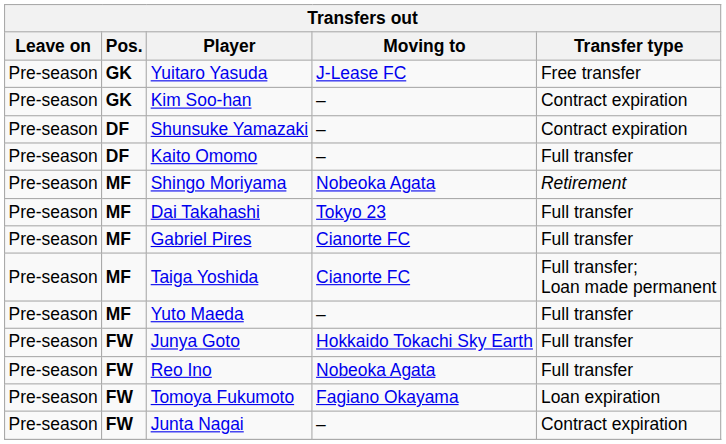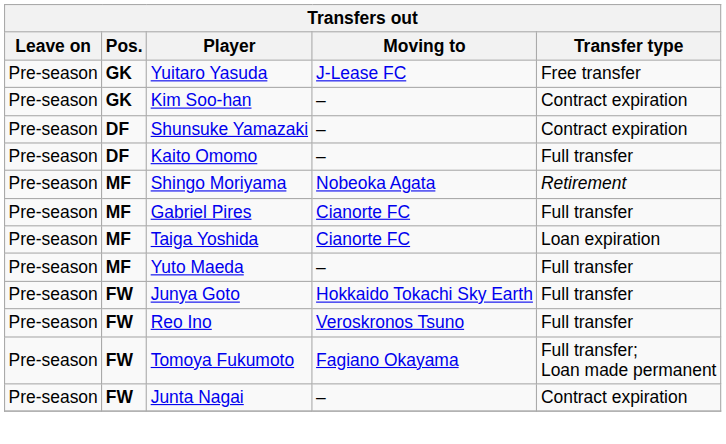- row: (205, 211)
(629, 277) Full transfer; Loan made permanent -> (601, 239) Loan expiration
(376, 369) Nobeoka Agata -> (390, 322) Veroskronos Tsuno
(601, 397) Loan expiration -> (629, 360) Full transfer; Loan made permanent
